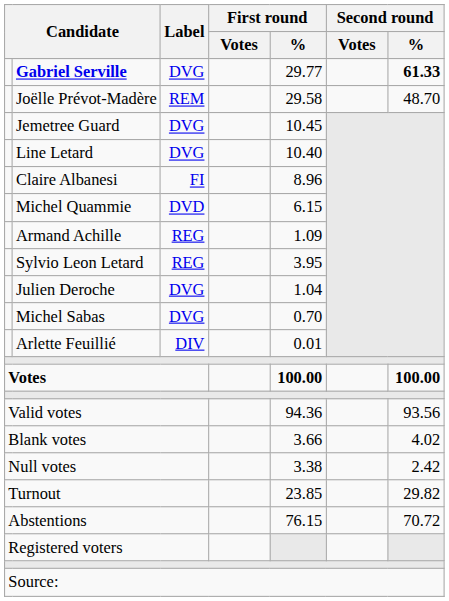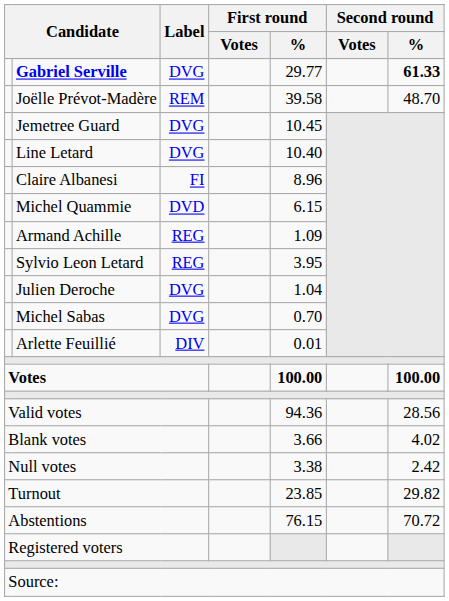(304, 99) 29.58 -> (304, 99) 39.58
(422, 412) 93.56 -> (422, 412) 28.56
